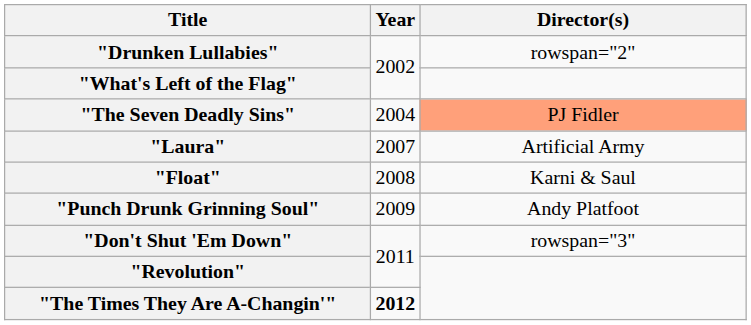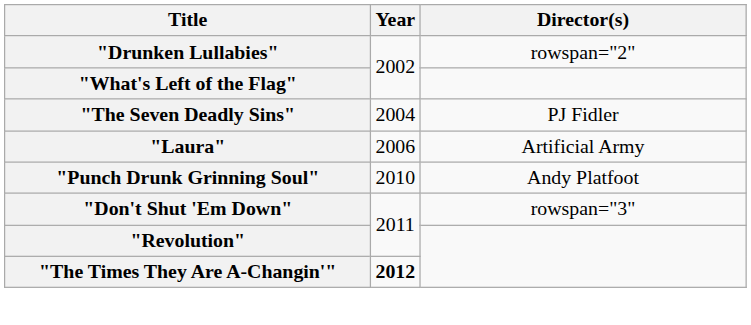(583, 114) lightsalmon background -> (583, 114) no background
(395, 146) 2007 -> (395, 146) 2006
- row: (188, 177)
(395, 209) 2009 -> (395, 177) 2010
